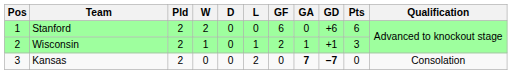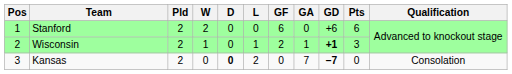(331, 45) normal -> (331, 45) bold
(231, 61) normal -> (231, 61) bold
(306, 61) bold -> (306, 61) normal
